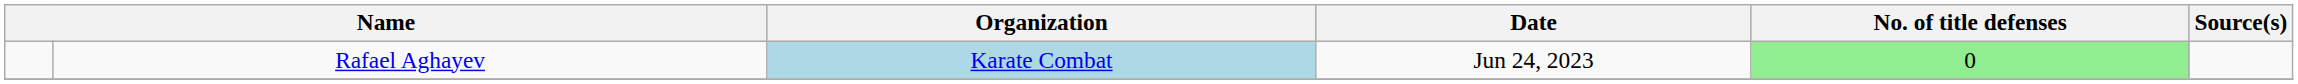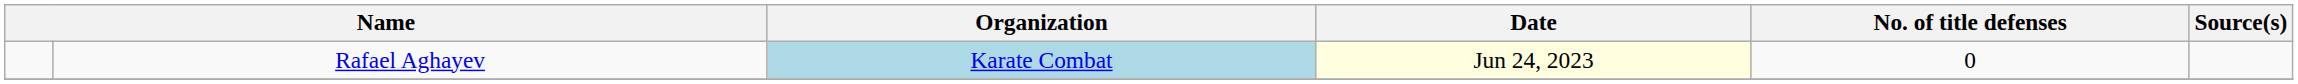(1534, 60) no background -> (1534, 60) lightyellow background
(1970, 60) lightgreen background -> (1970, 60) no background
